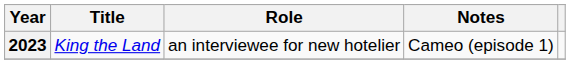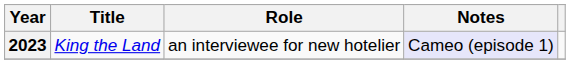(481, 45) no background -> (481, 45) lavender background
